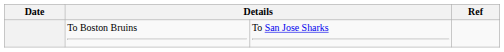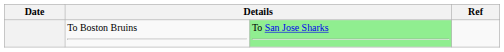(351, 31) no background -> (351, 31) lightgreen background
